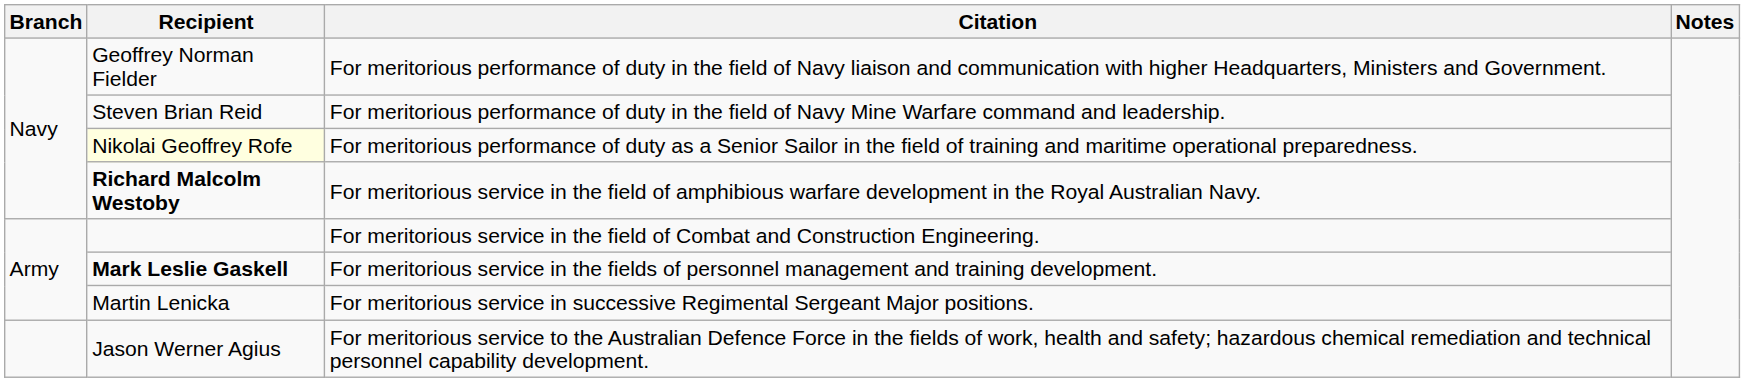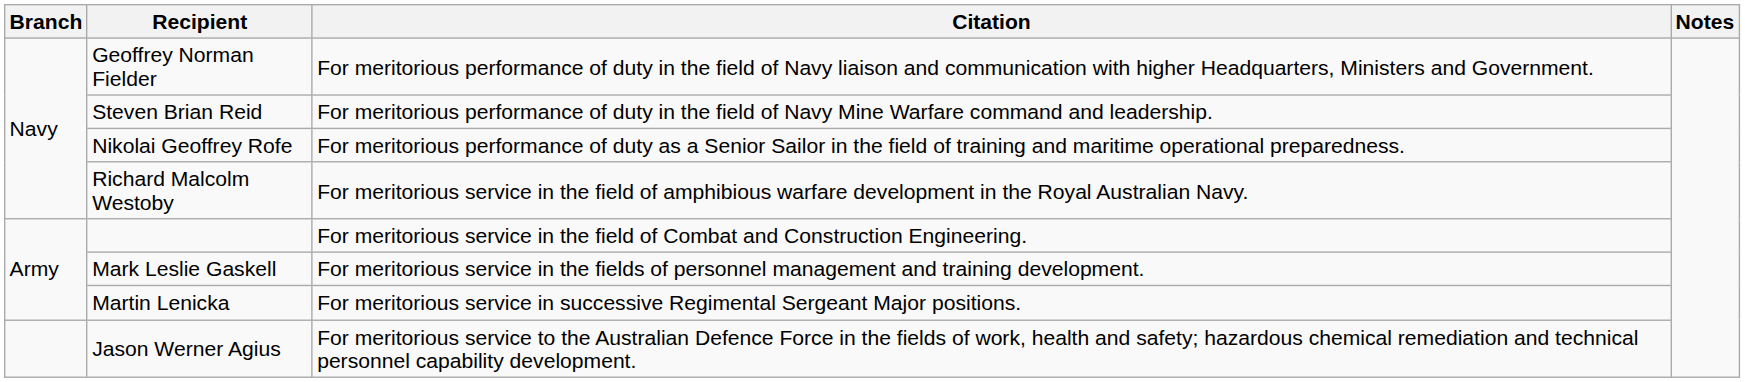(192, 146) lightyellow background -> (192, 146) no background
(177, 191) bold -> (171, 191) normal
(190, 270) bold -> (184, 270) normal
